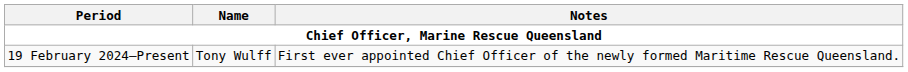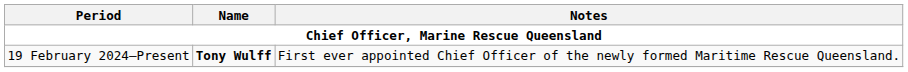(234, 56) normal -> (234, 56) bold
